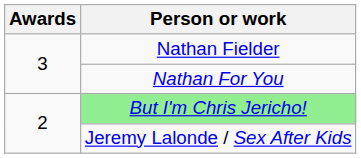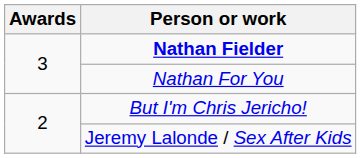(218, 49) normal -> (218, 49) bold
(218, 108) lightgreen background -> (218, 108) no background
